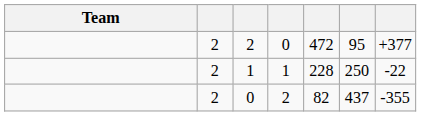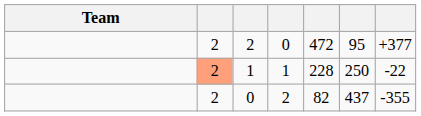(215, 71) no background -> (215, 71) lightsalmon background
